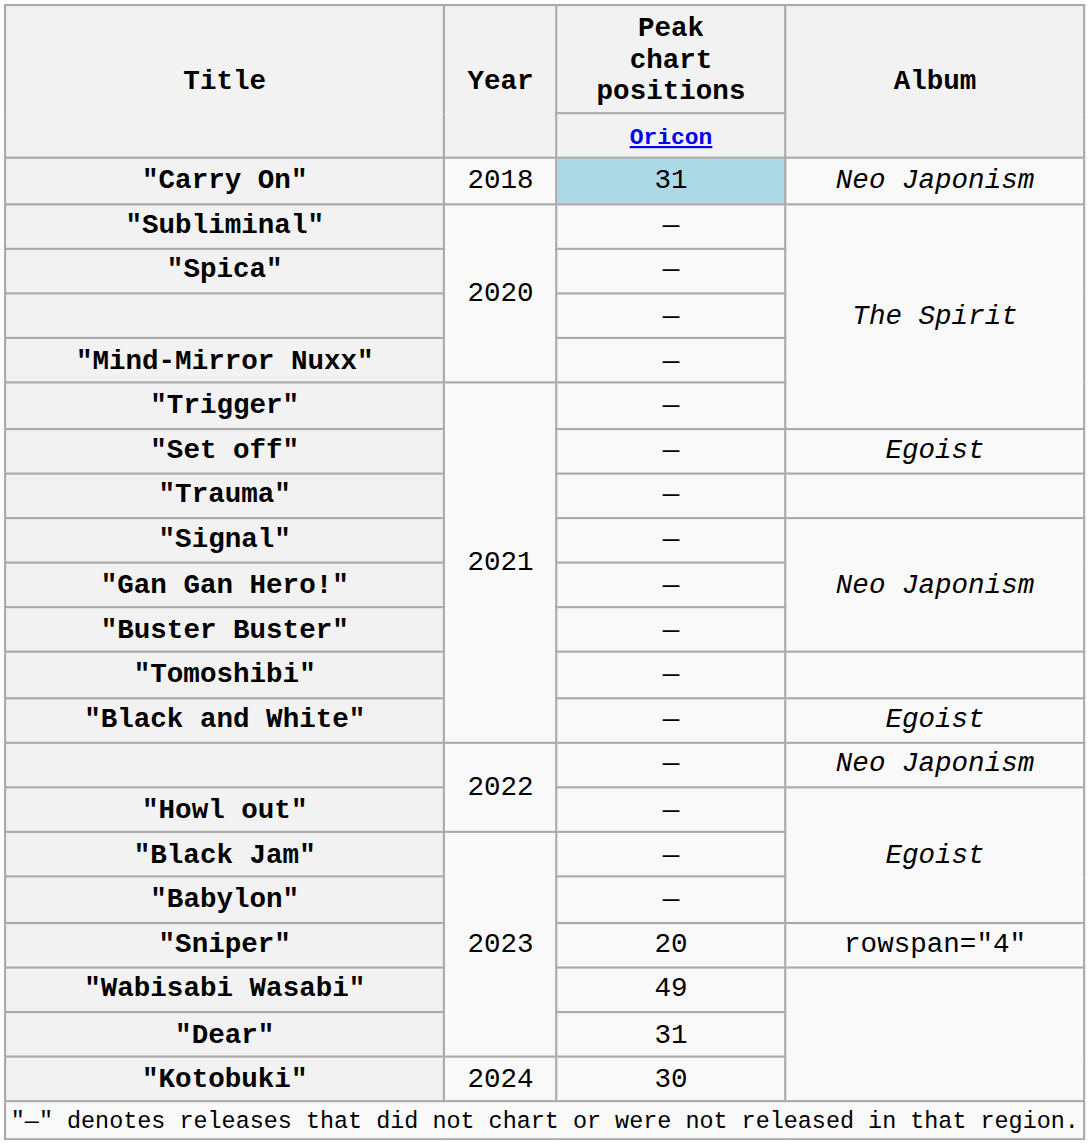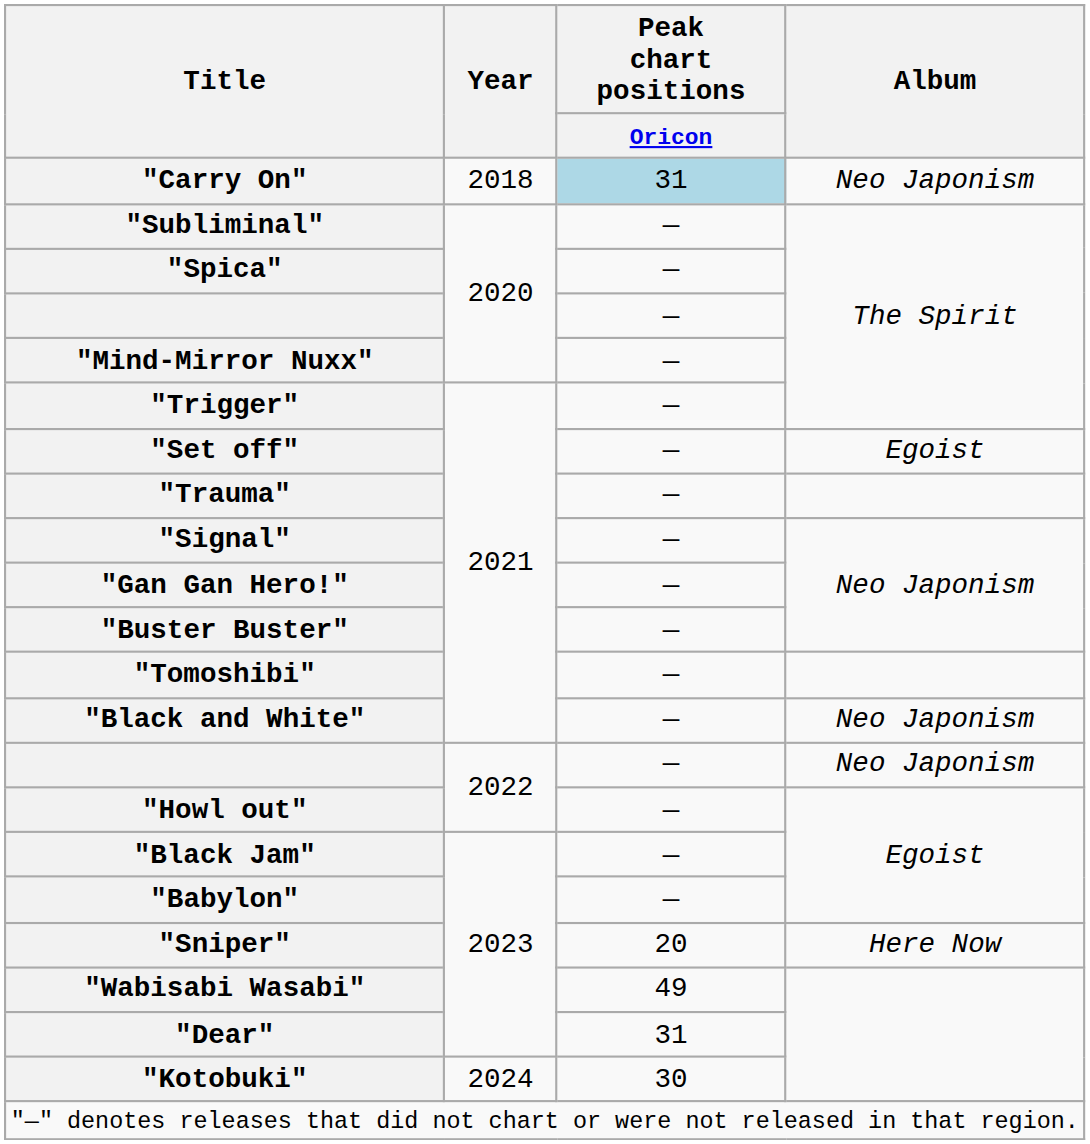(935, 720) Egoist -> (935, 720) Neo Japonism
(935, 945) rowspan="4" -> (935, 945) Here Now
